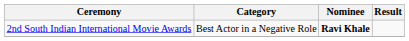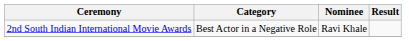(345, 28) bold -> (344, 28) normal
